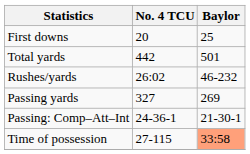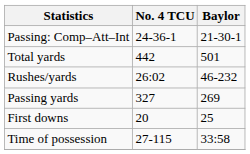rows swapped: (38, 36) <-> (68, 118)
(215, 139) lightsalmon background -> (215, 139) no background
